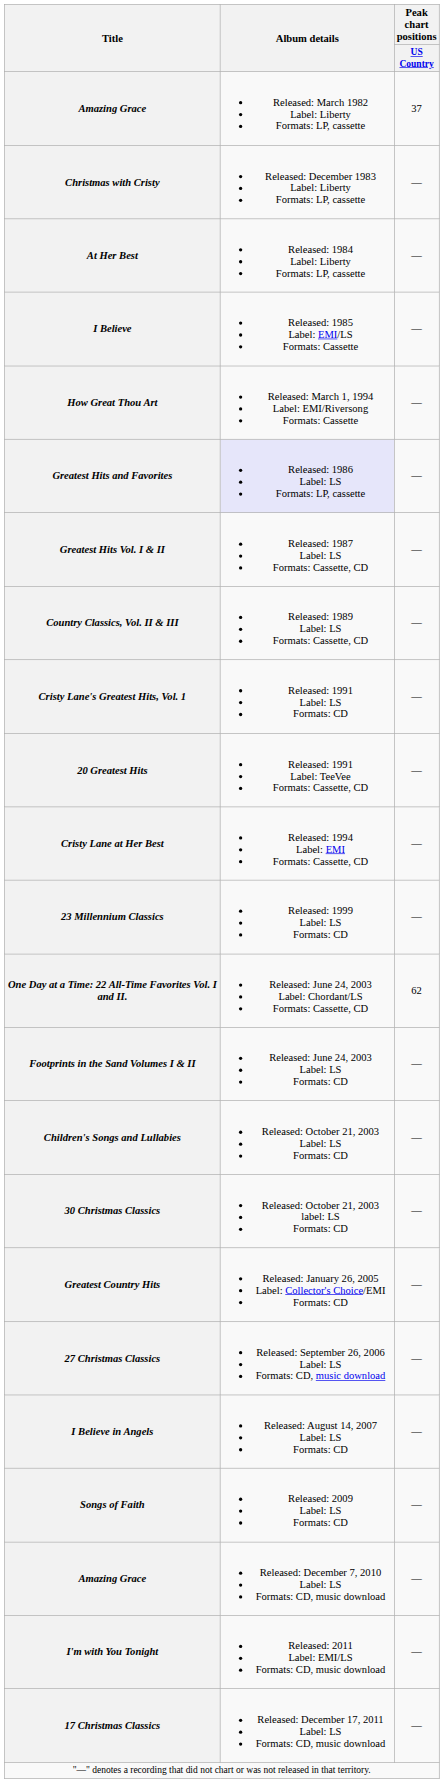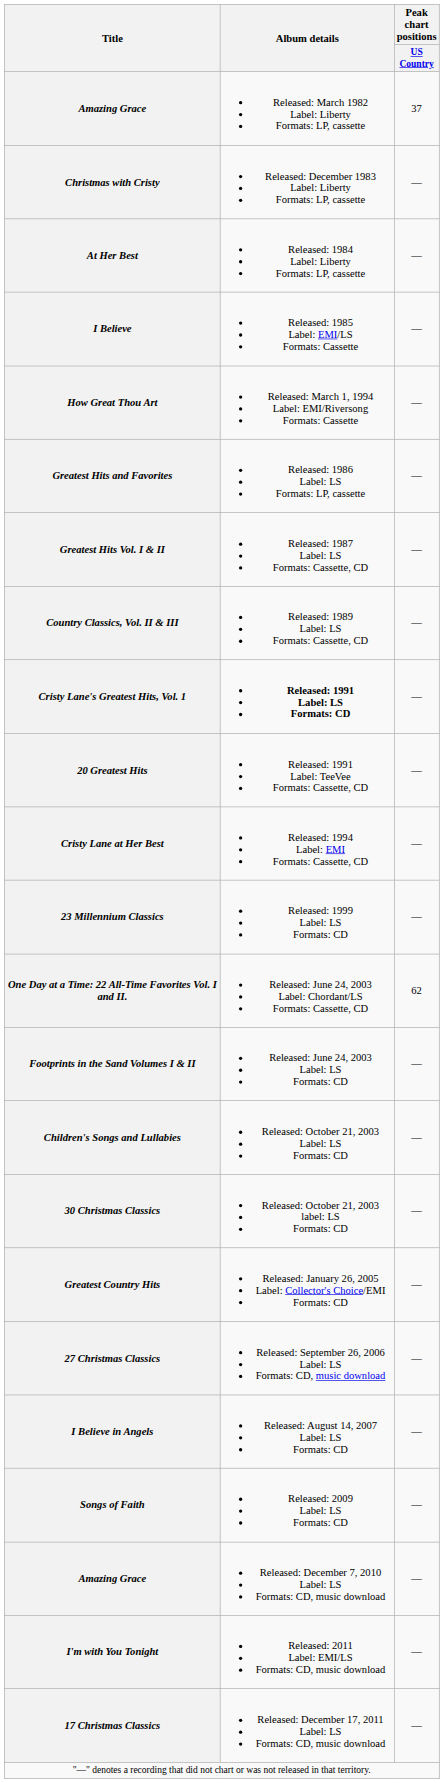(307, 482) lavender background -> (307, 482) no background
(307, 702) normal -> (307, 702) bold
